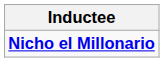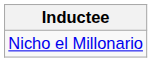(82, 43) bold -> (76, 43) normal
